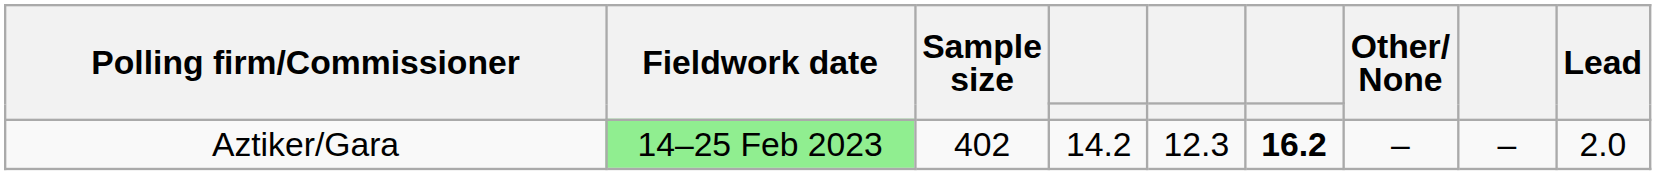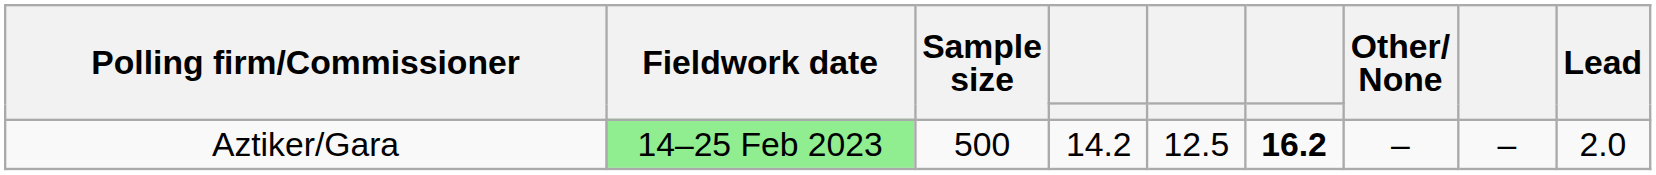(982, 144) 402 -> (982, 144) 500
(1196, 144) 12.3 -> (1196, 144) 12.5
